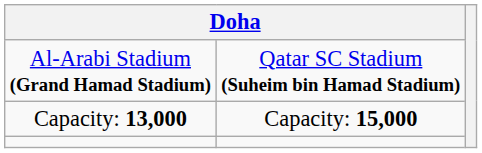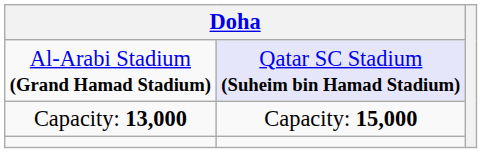(341, 70) no background -> (341, 70) lavender background
